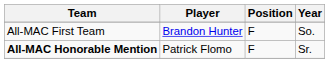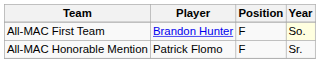(306, 31) no background -> (297, 31) lightyellow background
(82, 49) bold -> (77, 49) normal
